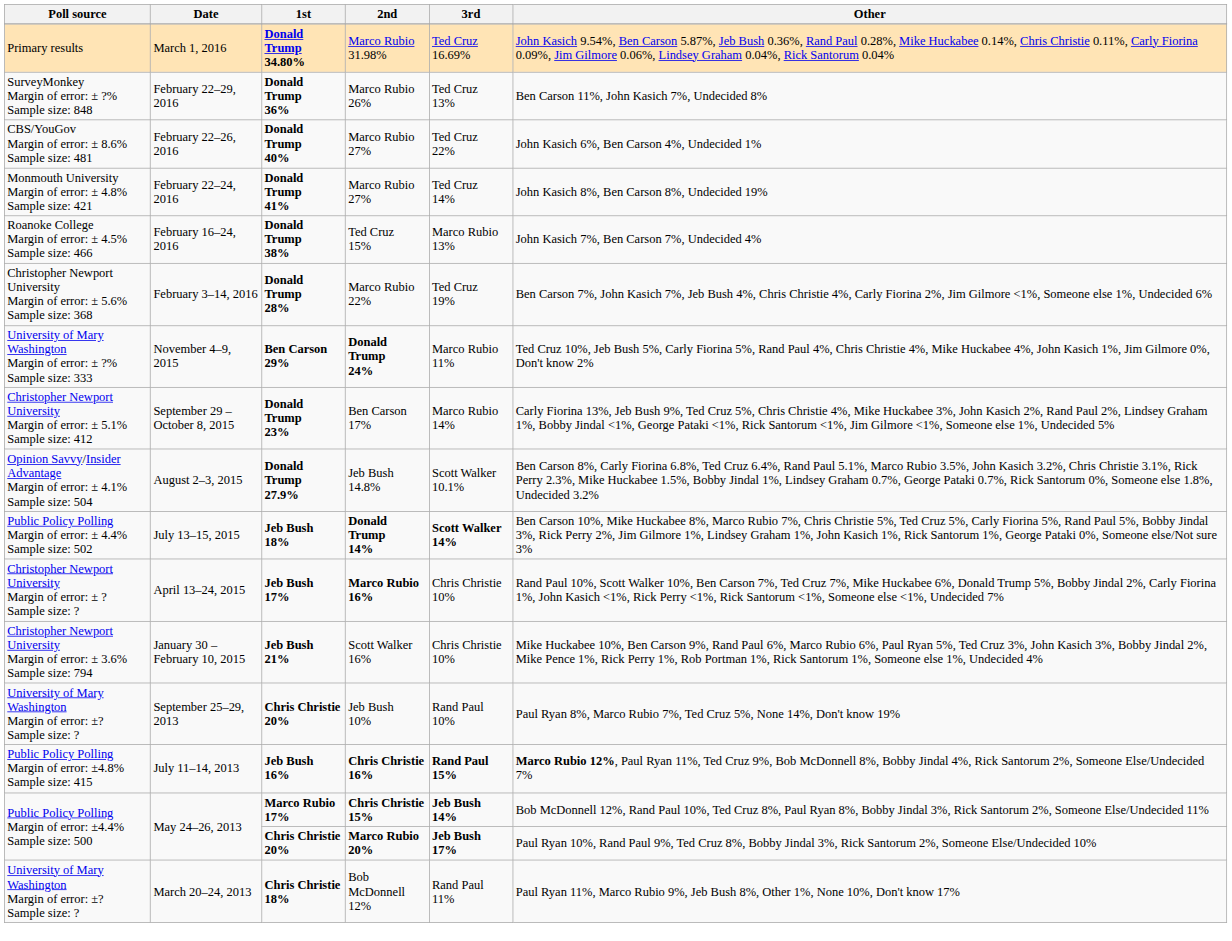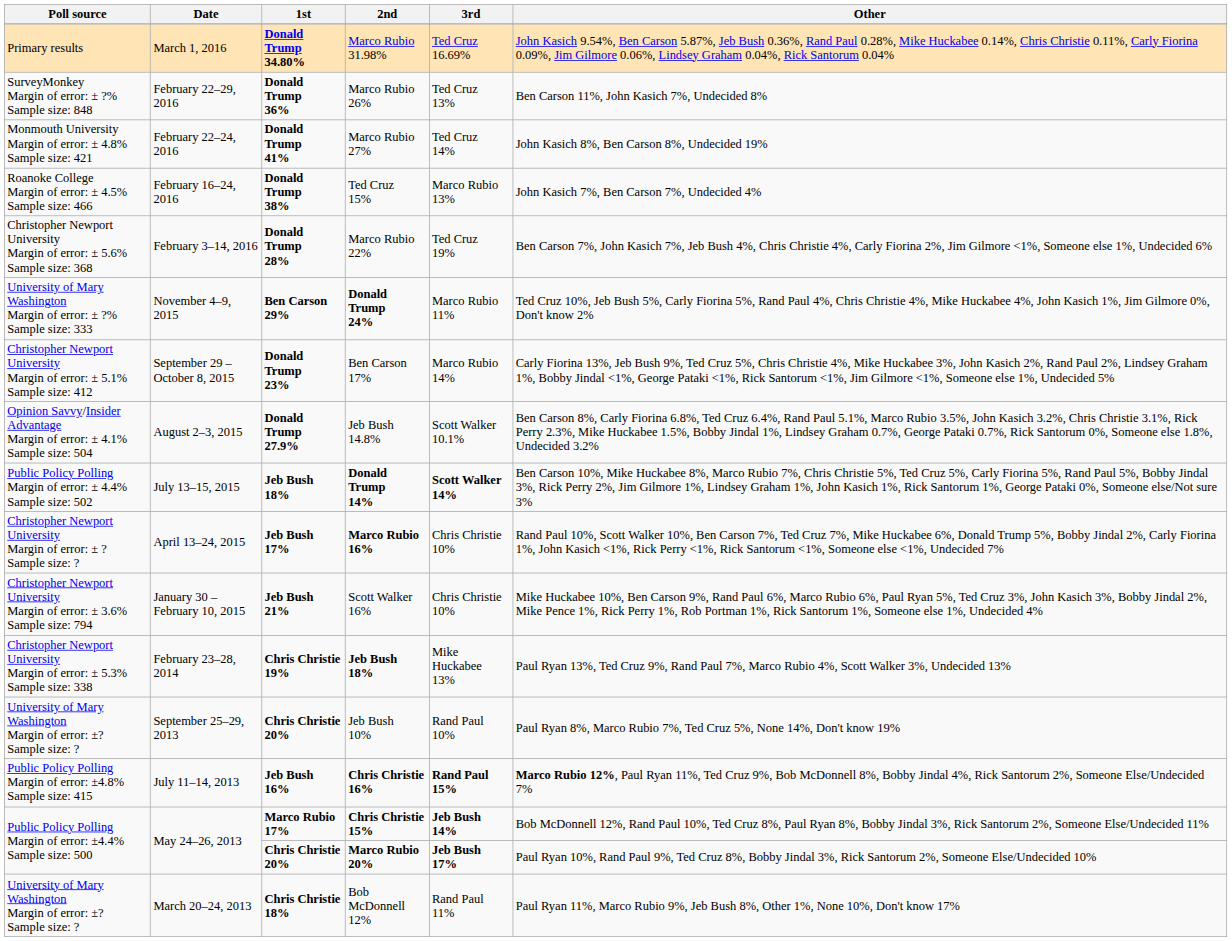- row: (195, 143)
+ row: (195, 666)
